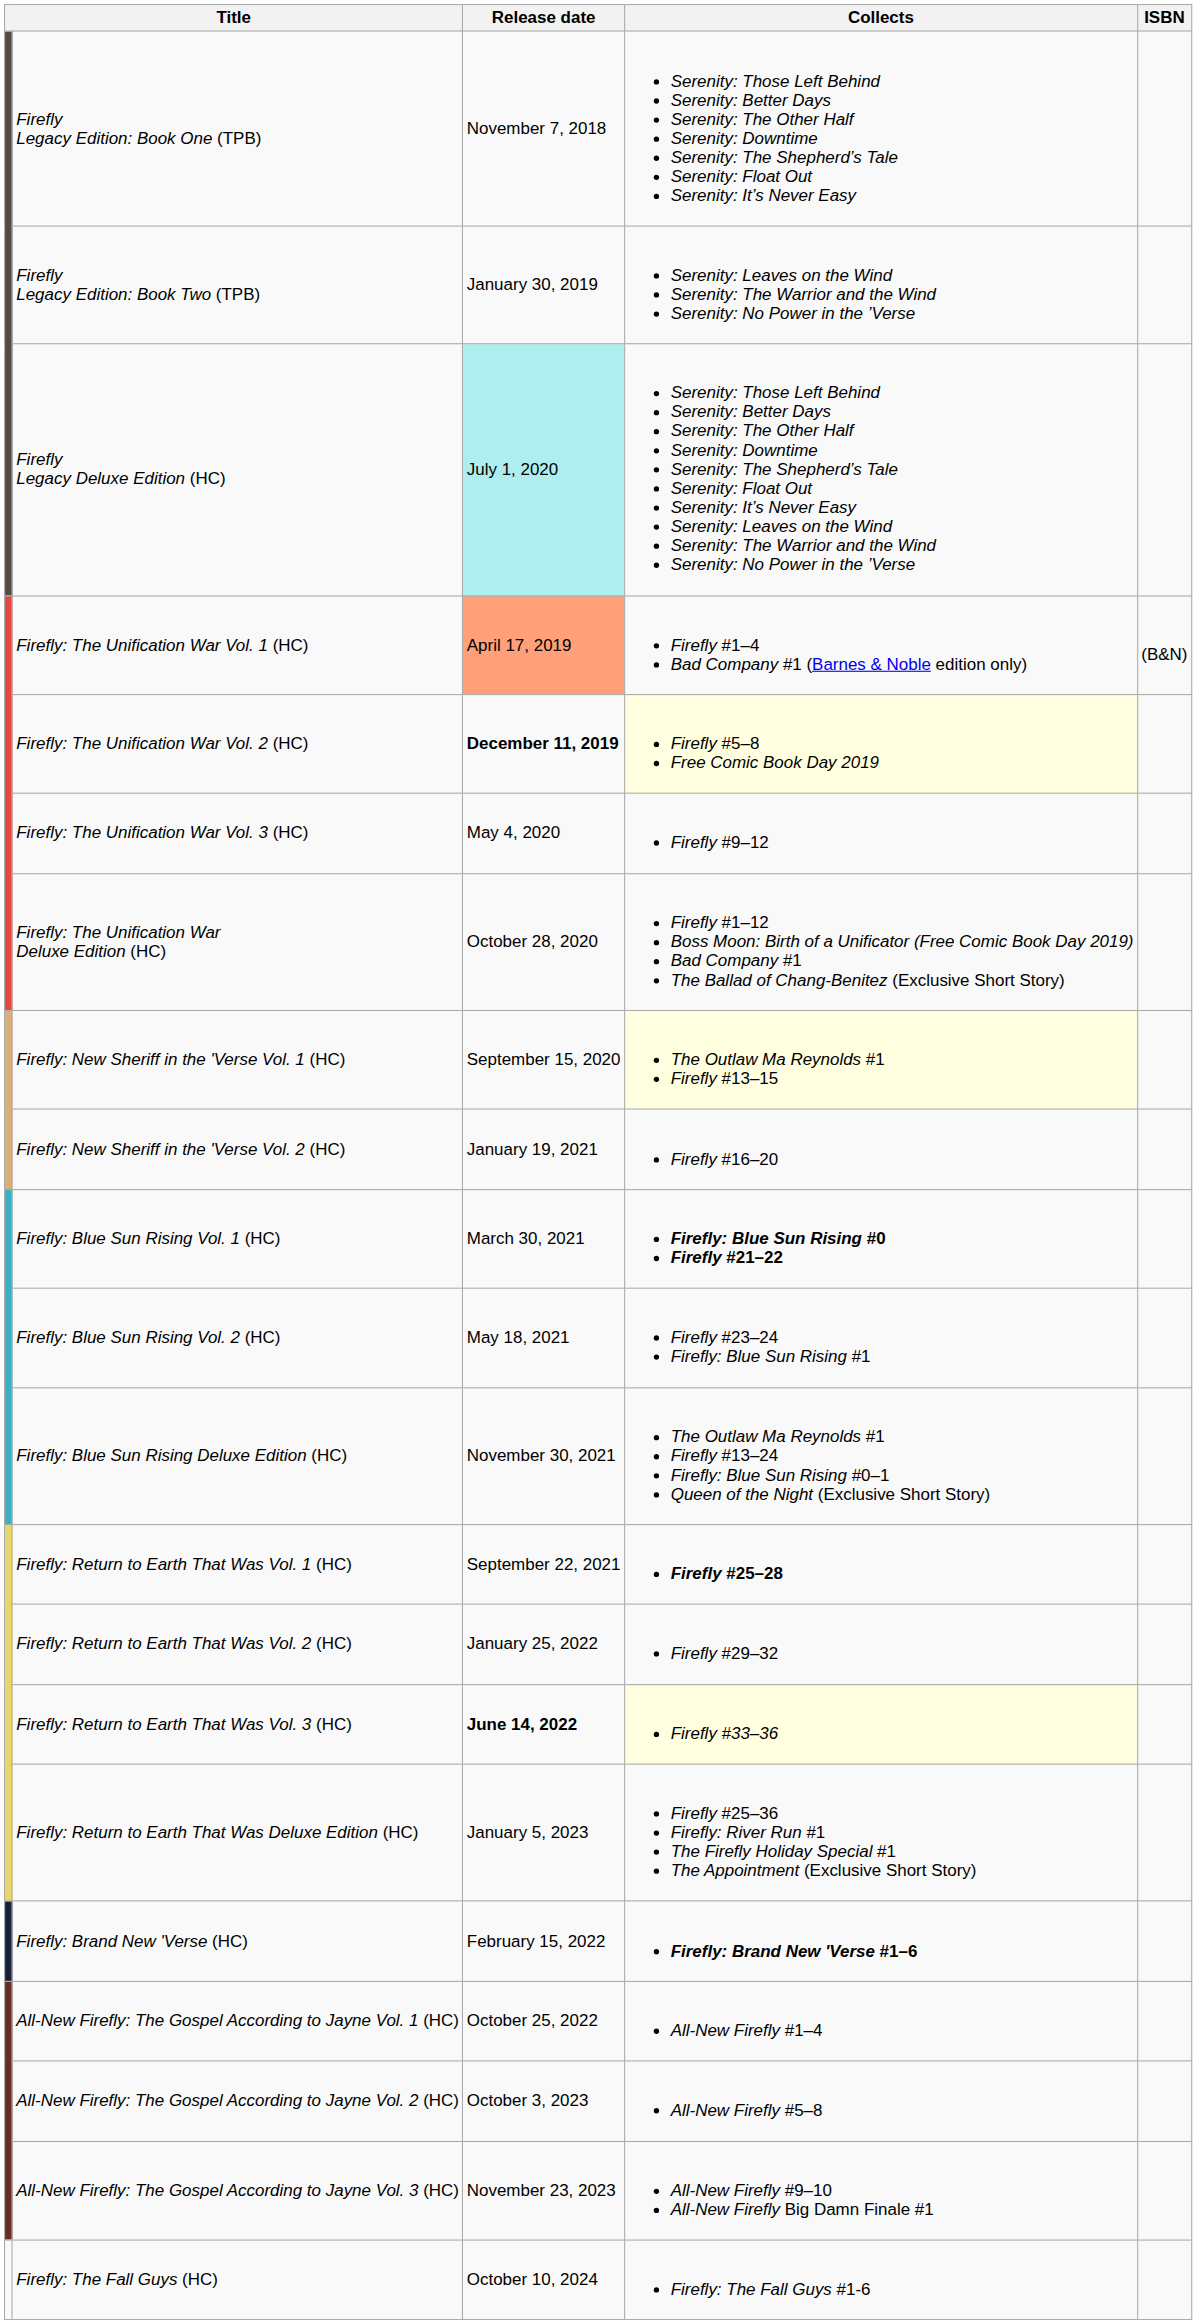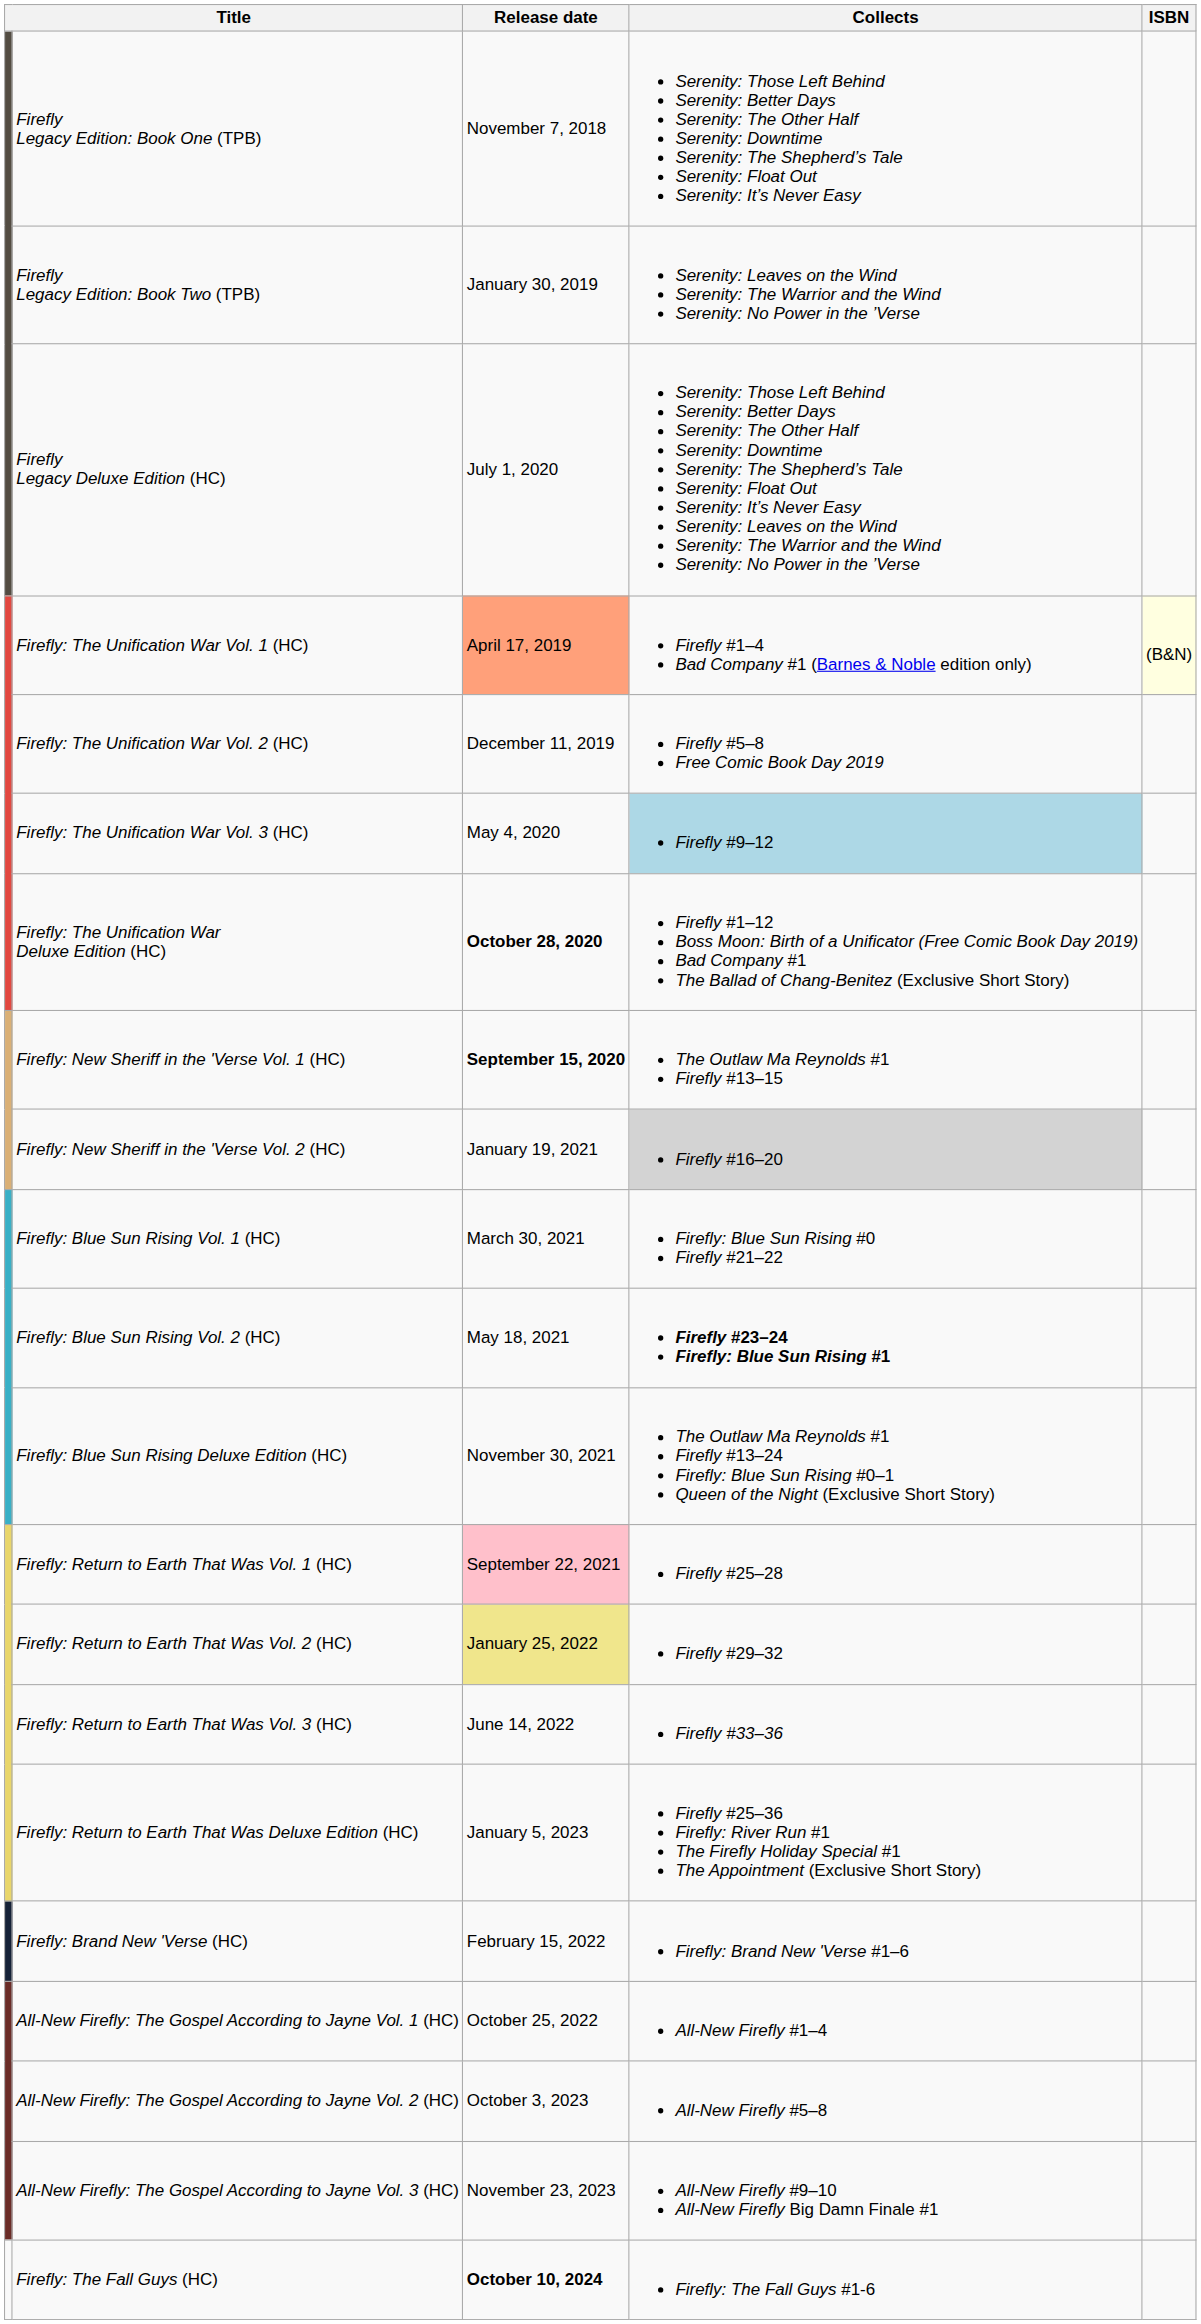(513, 469) paleturquoise background -> (513, 469) no background
(1164, 654) no background -> (1169, 654) lightyellow background
(543, 743) bold -> (541, 743) normal
(881, 753) lightyellow background -> (886, 753) no background
(881, 843) no background -> (886, 843) lightblue background
(532, 941) normal -> (535, 941) bold
(544, 1059) normal -> (546, 1059) bold
(881, 1069) lightyellow background -> (886, 1069) no background
(881, 1159) no background -> (886, 1159) lightgrey background
(881, 1248) bold -> (886, 1248) normal
(881, 1347) normal -> (886, 1347) bold
(544, 1564) no background -> (544, 1564) pink background
(881, 1574) bold -> (886, 1574) normal
(532, 1644) no background -> (532, 1644) khaki background
(522, 1724) bold -> (521, 1724) normal
(881, 1734) lightyellow background -> (886, 1734) no background
(881, 1951) bold -> (886, 1951) normal
(532, 2279) normal -> (535, 2279) bold
